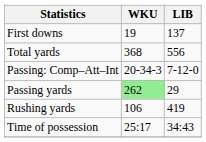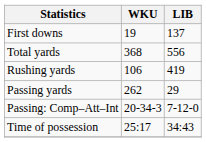rows swapped: (41, 108) <-> (63, 71)
(133, 89) lightgreen background -> (133, 89) no background
